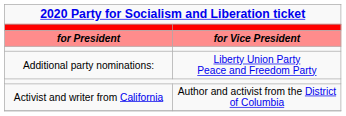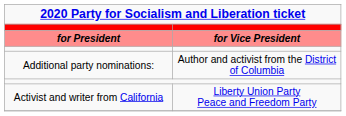(257, 65) Liberty Union Party Peace and Freedom Party -> (257, 65) Author and activist from the District of Columbia
(257, 98) Author and activist from the District of Columbia -> (257, 98) Liberty Union Party Peace and Freedom Party
